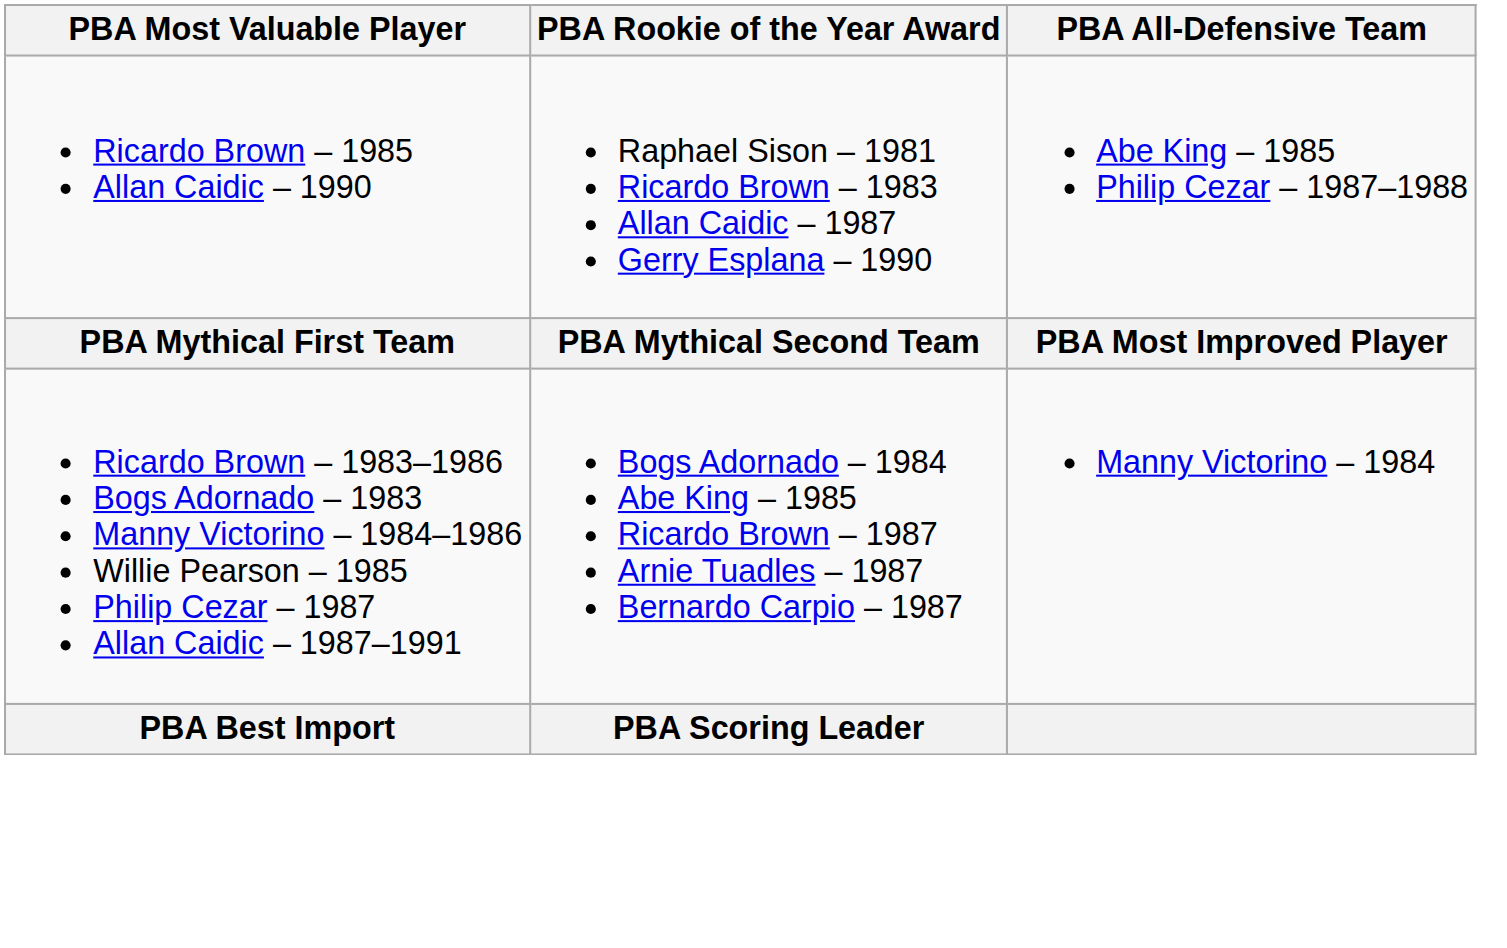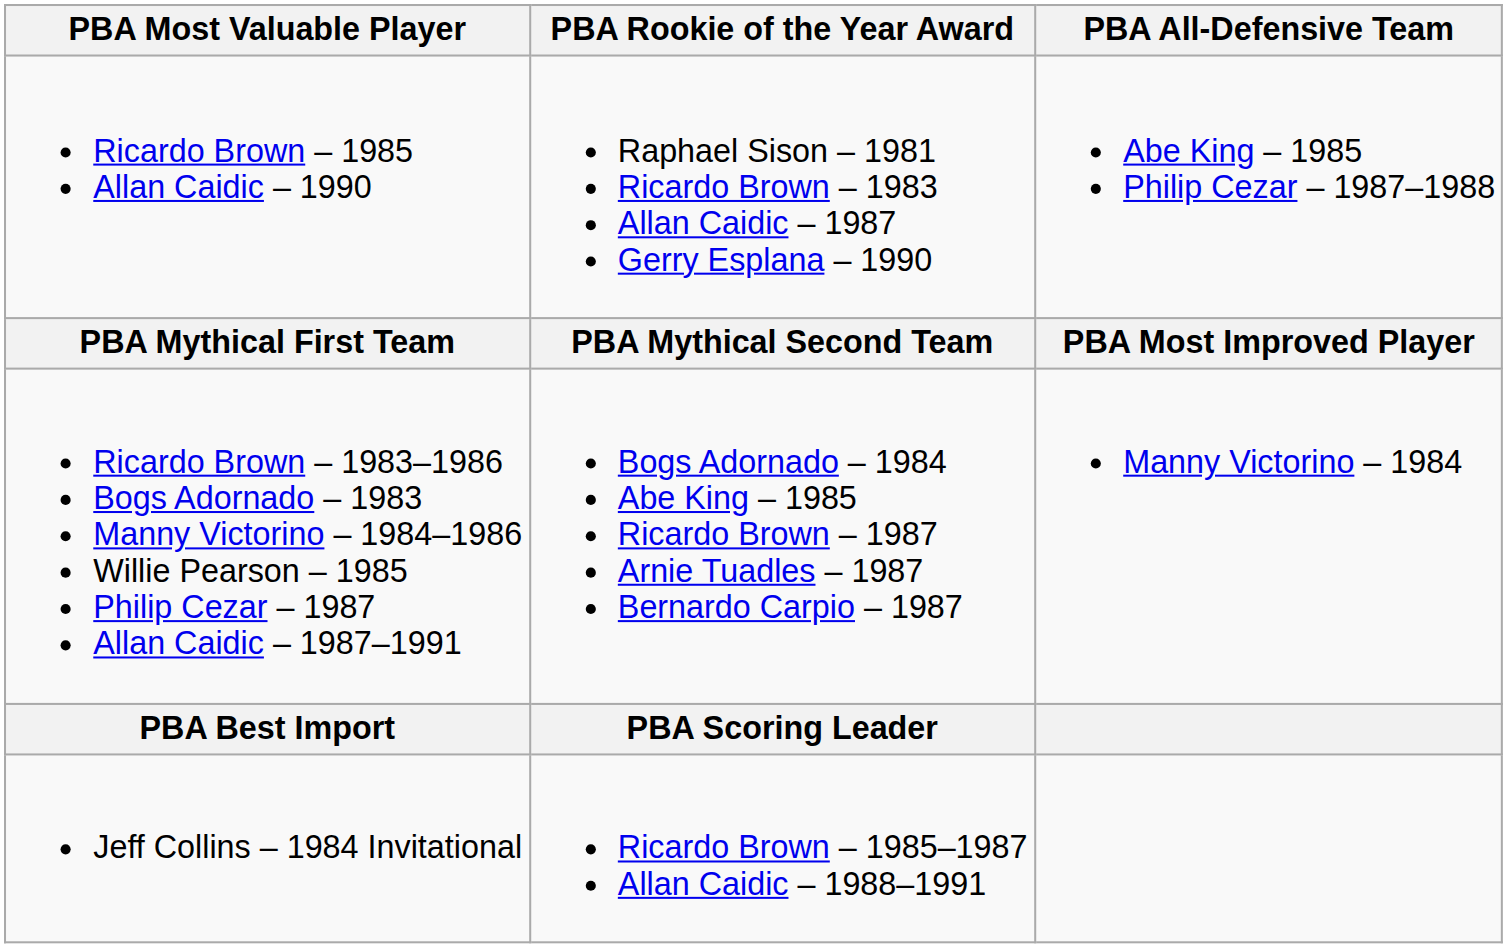+ row: (267, 848)
